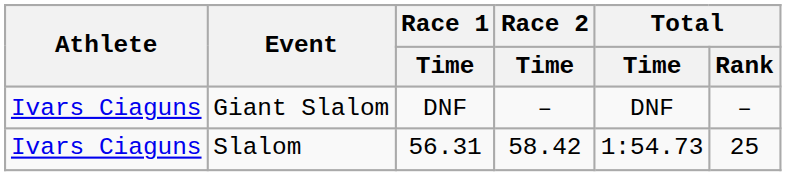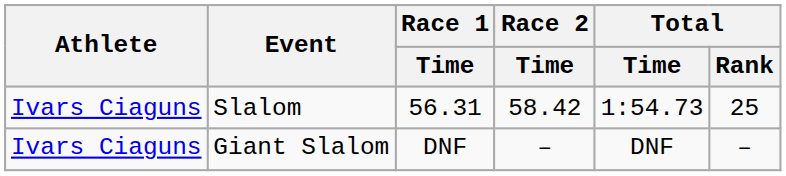rows swapped: (301, 107) <-> (257, 149)
